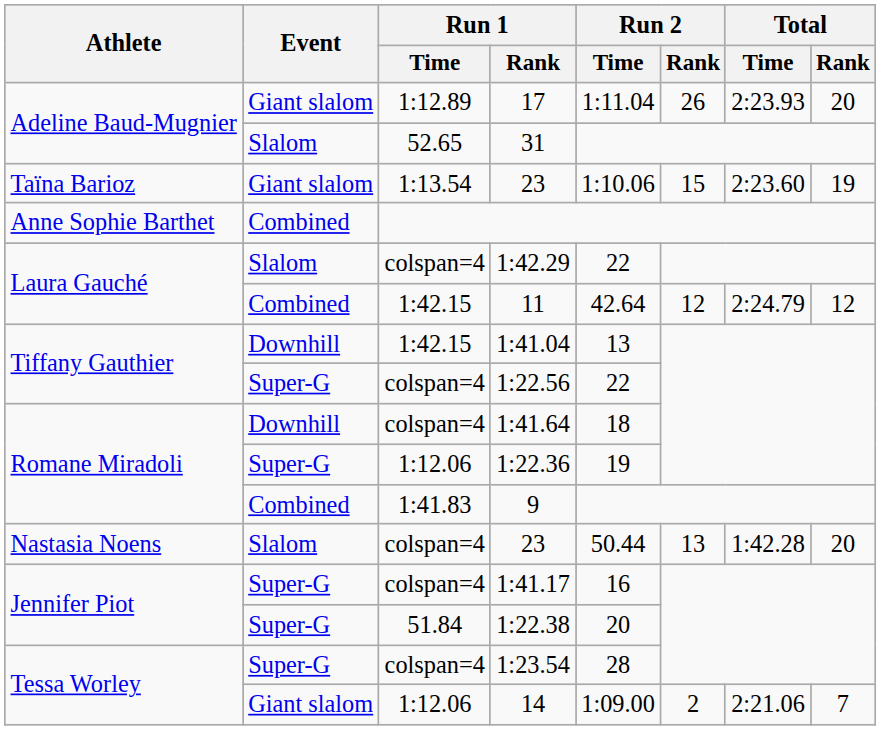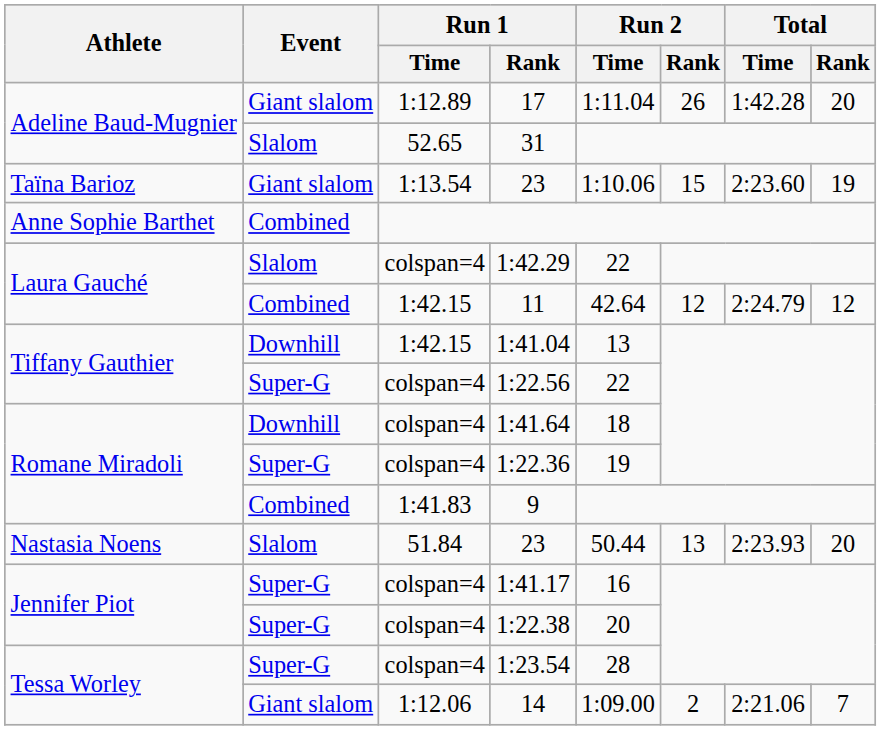(768, 103) 2:23.93 -> (768, 103) 1:42.28
(435, 464) 1:12.06 -> (435, 464) colspan=4
(435, 544) colspan=4 -> (435, 544) 51.84
(768, 544) 1:42.28 -> (768, 544) 2:23.93
(435, 624) 51.84 -> (435, 624) colspan=4
